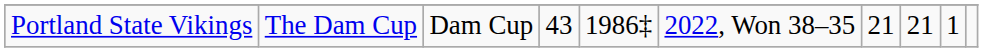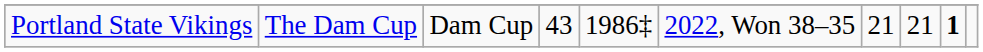(953, 25) normal -> (953, 25) bold
